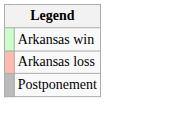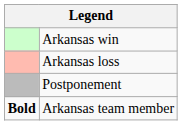+ row: (108, 108)
